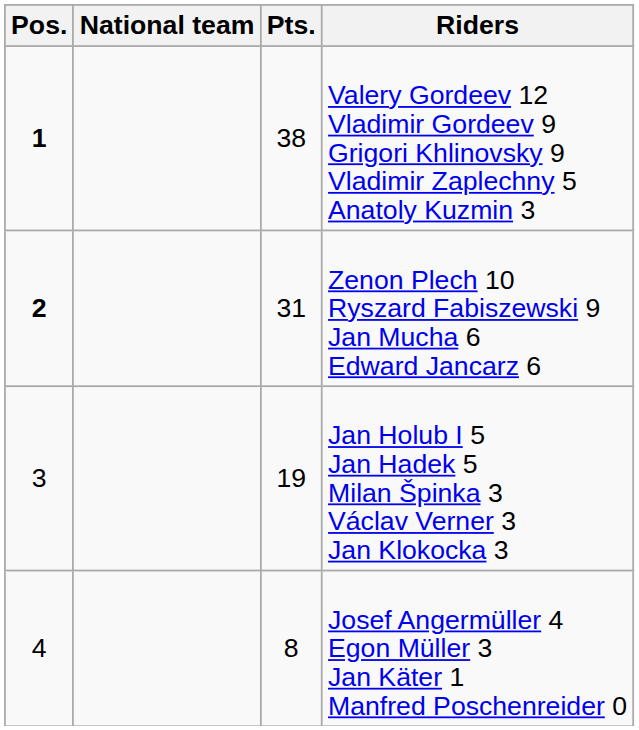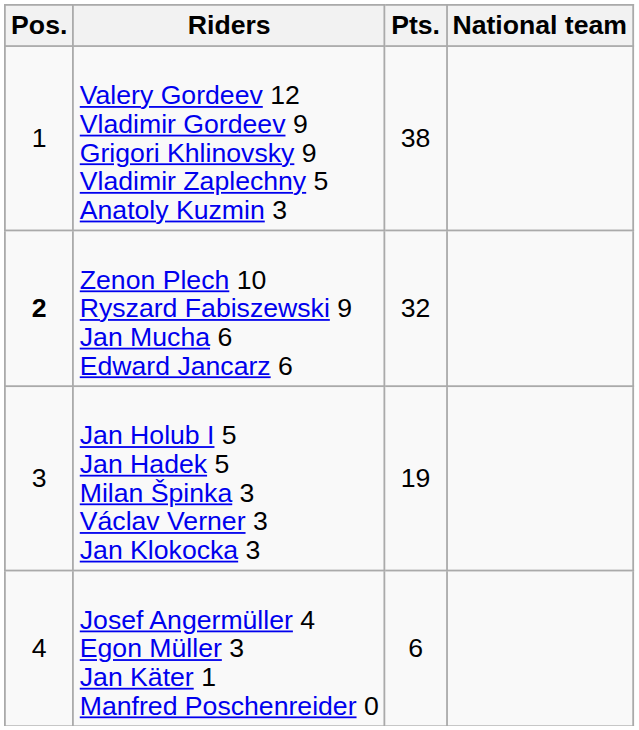columns swapped: (167, 25) <-> (478, 25)
(39, 138) bold -> (39, 138) normal
(291, 308) 31 -> (416, 308) 32
(291, 648) 8 -> (416, 648) 6
